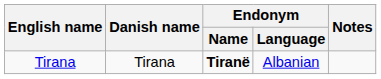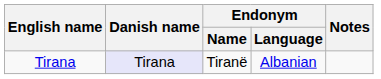(154, 62) no background -> (154, 62) lavender background
(228, 62) bold -> (227, 62) normal
